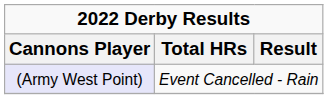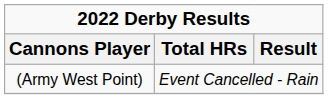(80, 79) lavender background -> (80, 79) no background
